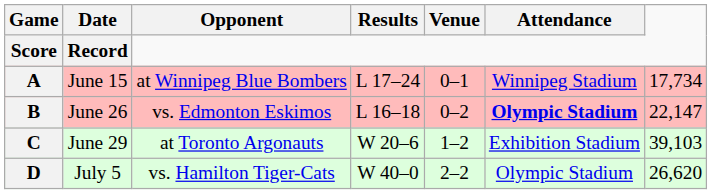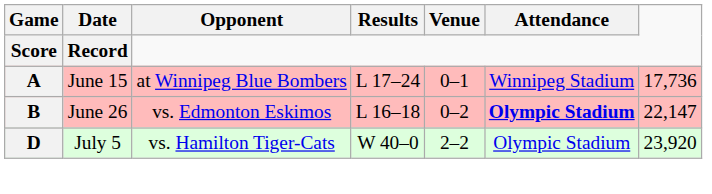(676, 81) 17,734 -> (670, 81) 17,736
- row: (34, 142)
(676, 173) 26,620 -> (670, 142) 23,920
